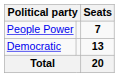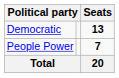rows swapped: (34, 47) <-> (40, 30)
